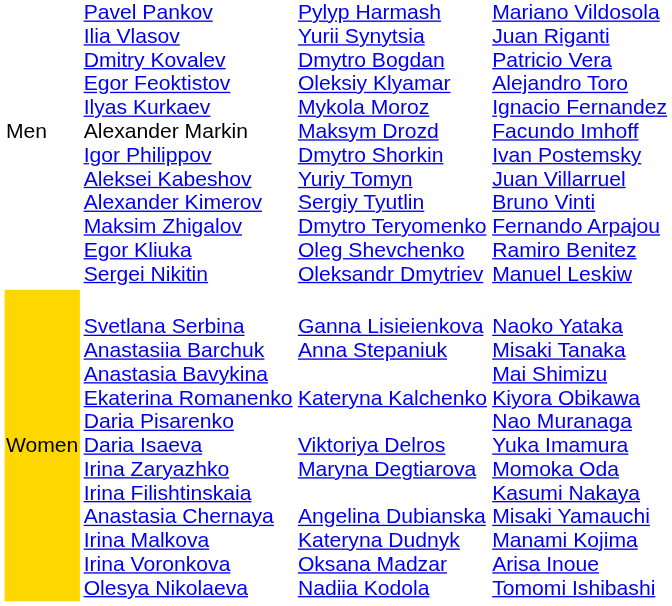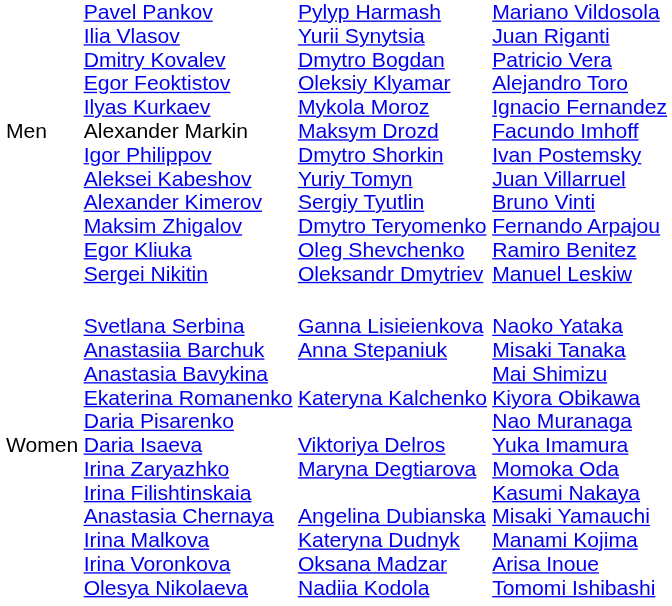(42, 445) gold background -> (42, 445) no background
